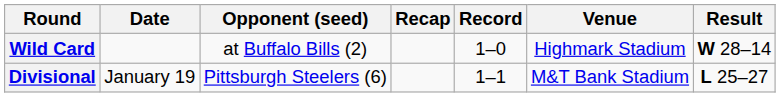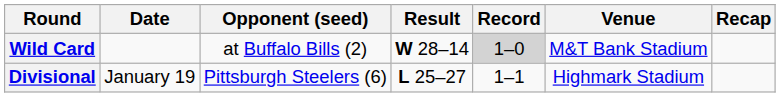columns swapped: (734, 19) <-> (423, 19)
(491, 48) no background -> (509, 48) lightgrey background
(610, 48) Highmark Stadium -> (628, 48) M&T Bank Stadium
(610, 77) M&T Bank Stadium -> (628, 77) Highmark Stadium
